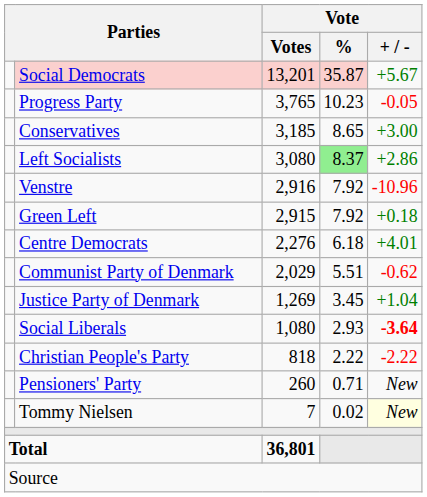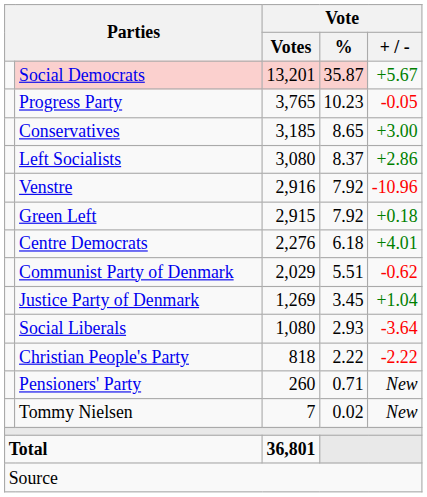(348, 159) lightgreen background -> (348, 159) no background
(399, 328) bold -> (399, 328) normal
(402, 412) lightyellow background -> (402, 412) no background
